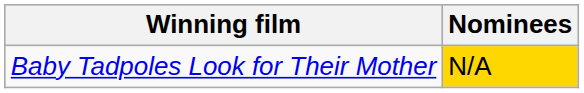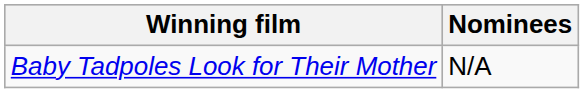(470, 66) gold background -> (470, 66) no background
